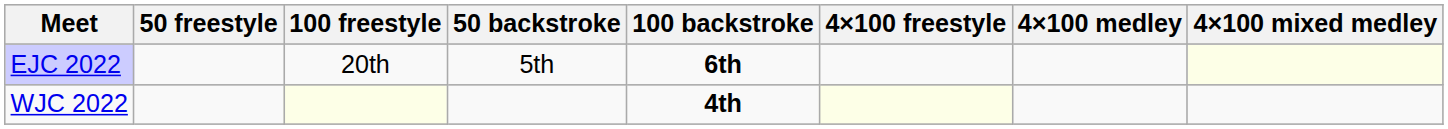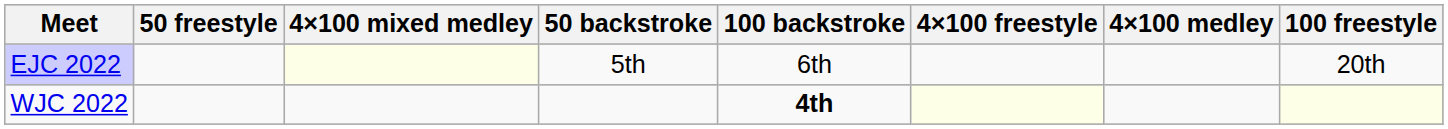columns swapped: (365, 24) <-> (1315, 24)
(723, 64) bold -> (814, 64) normal
